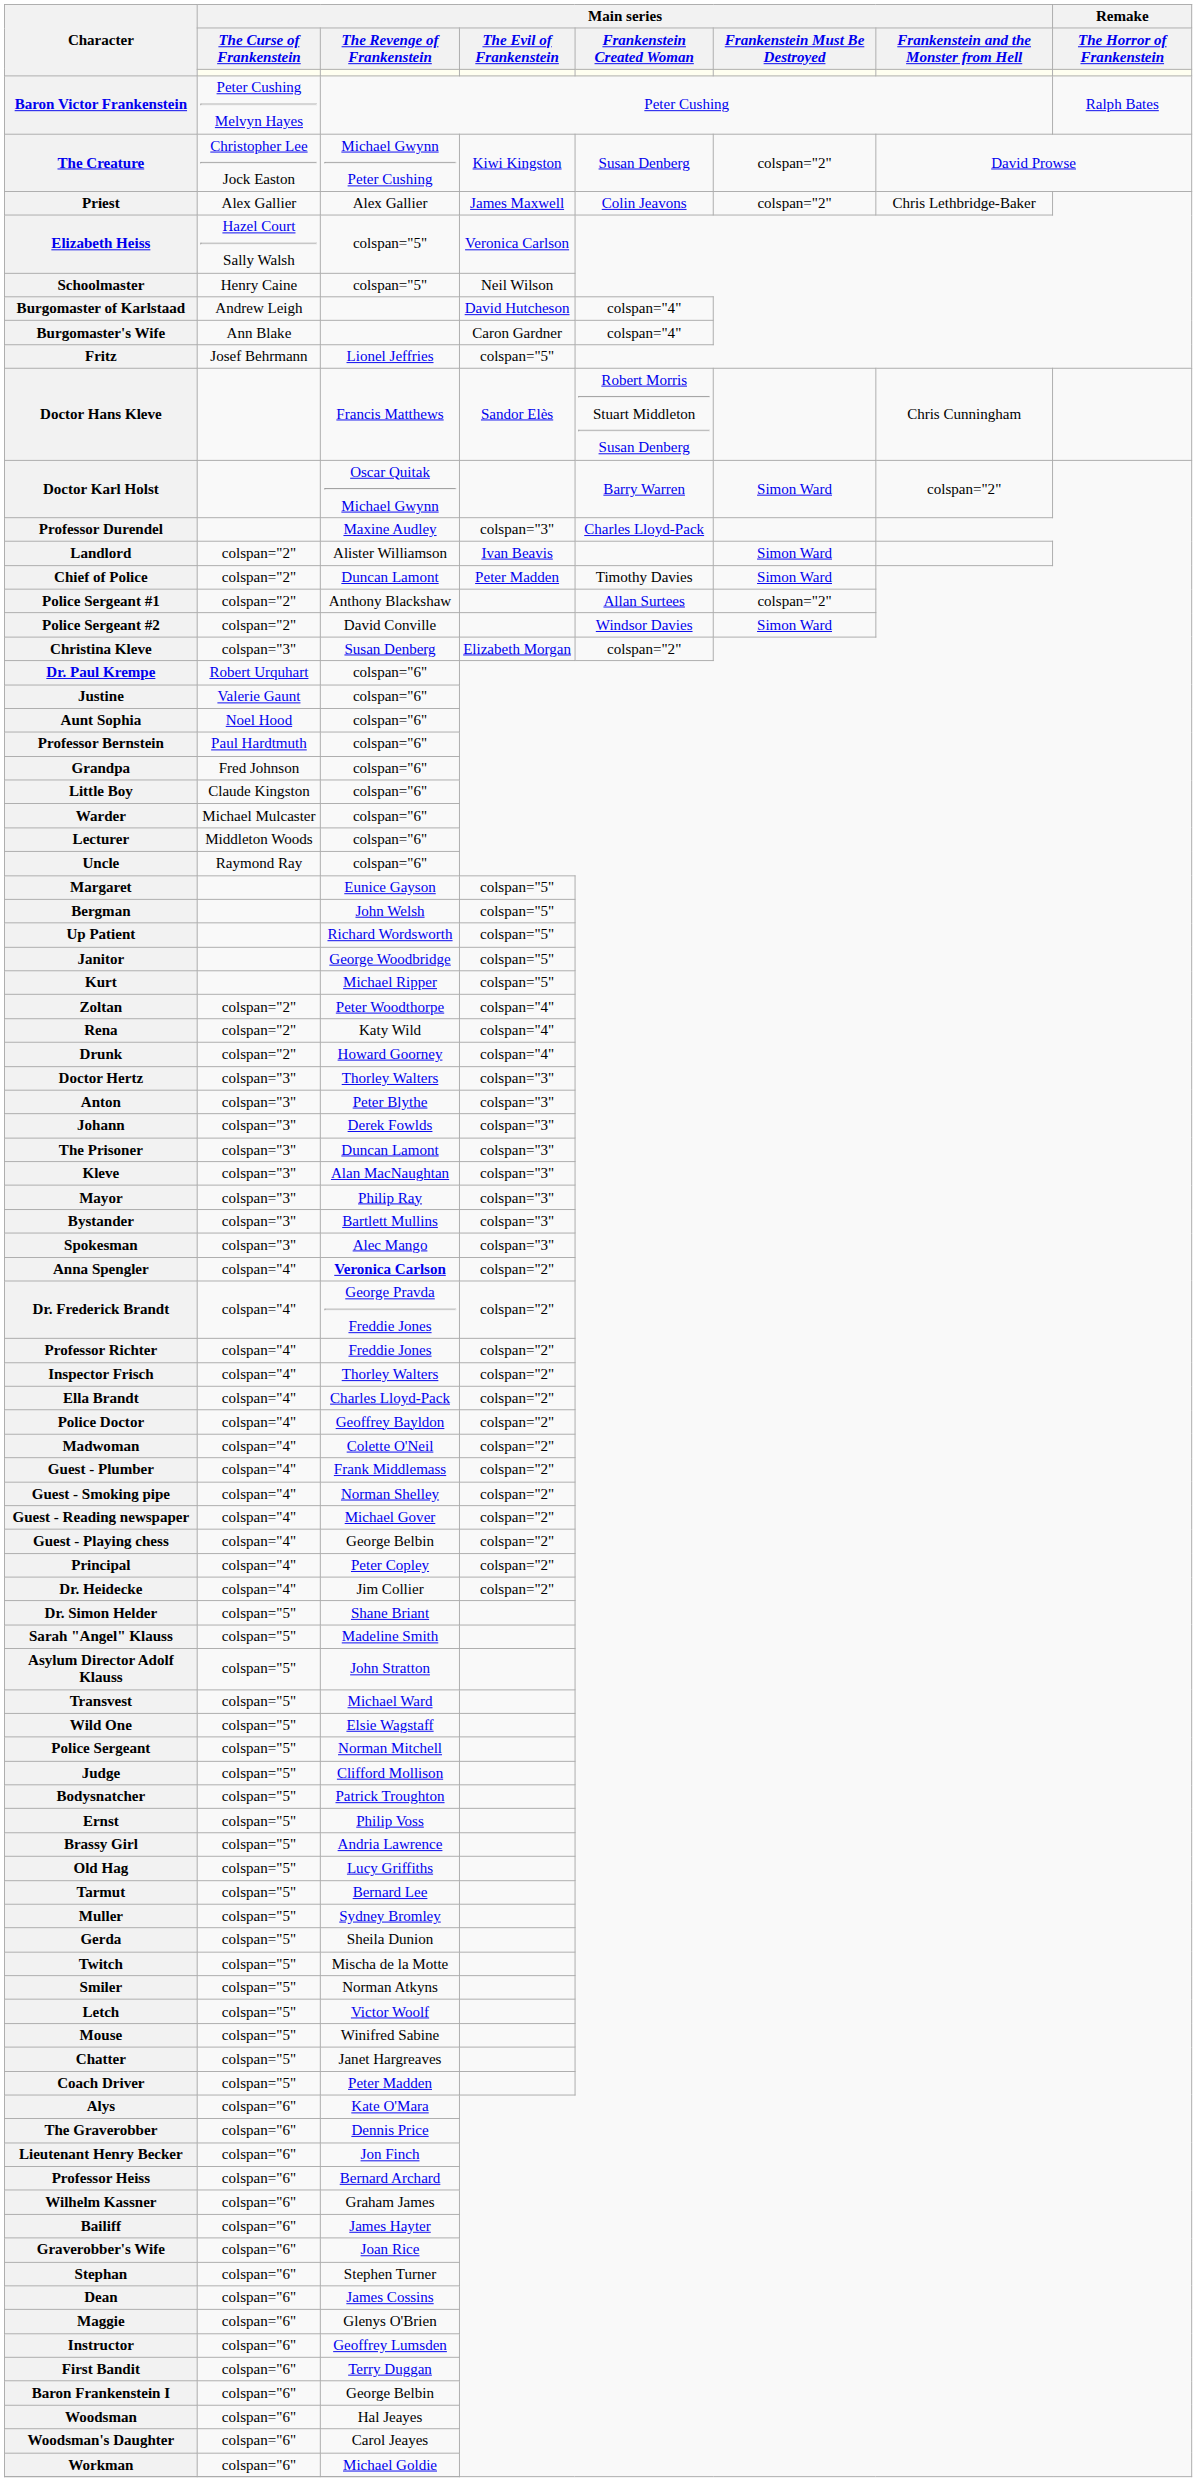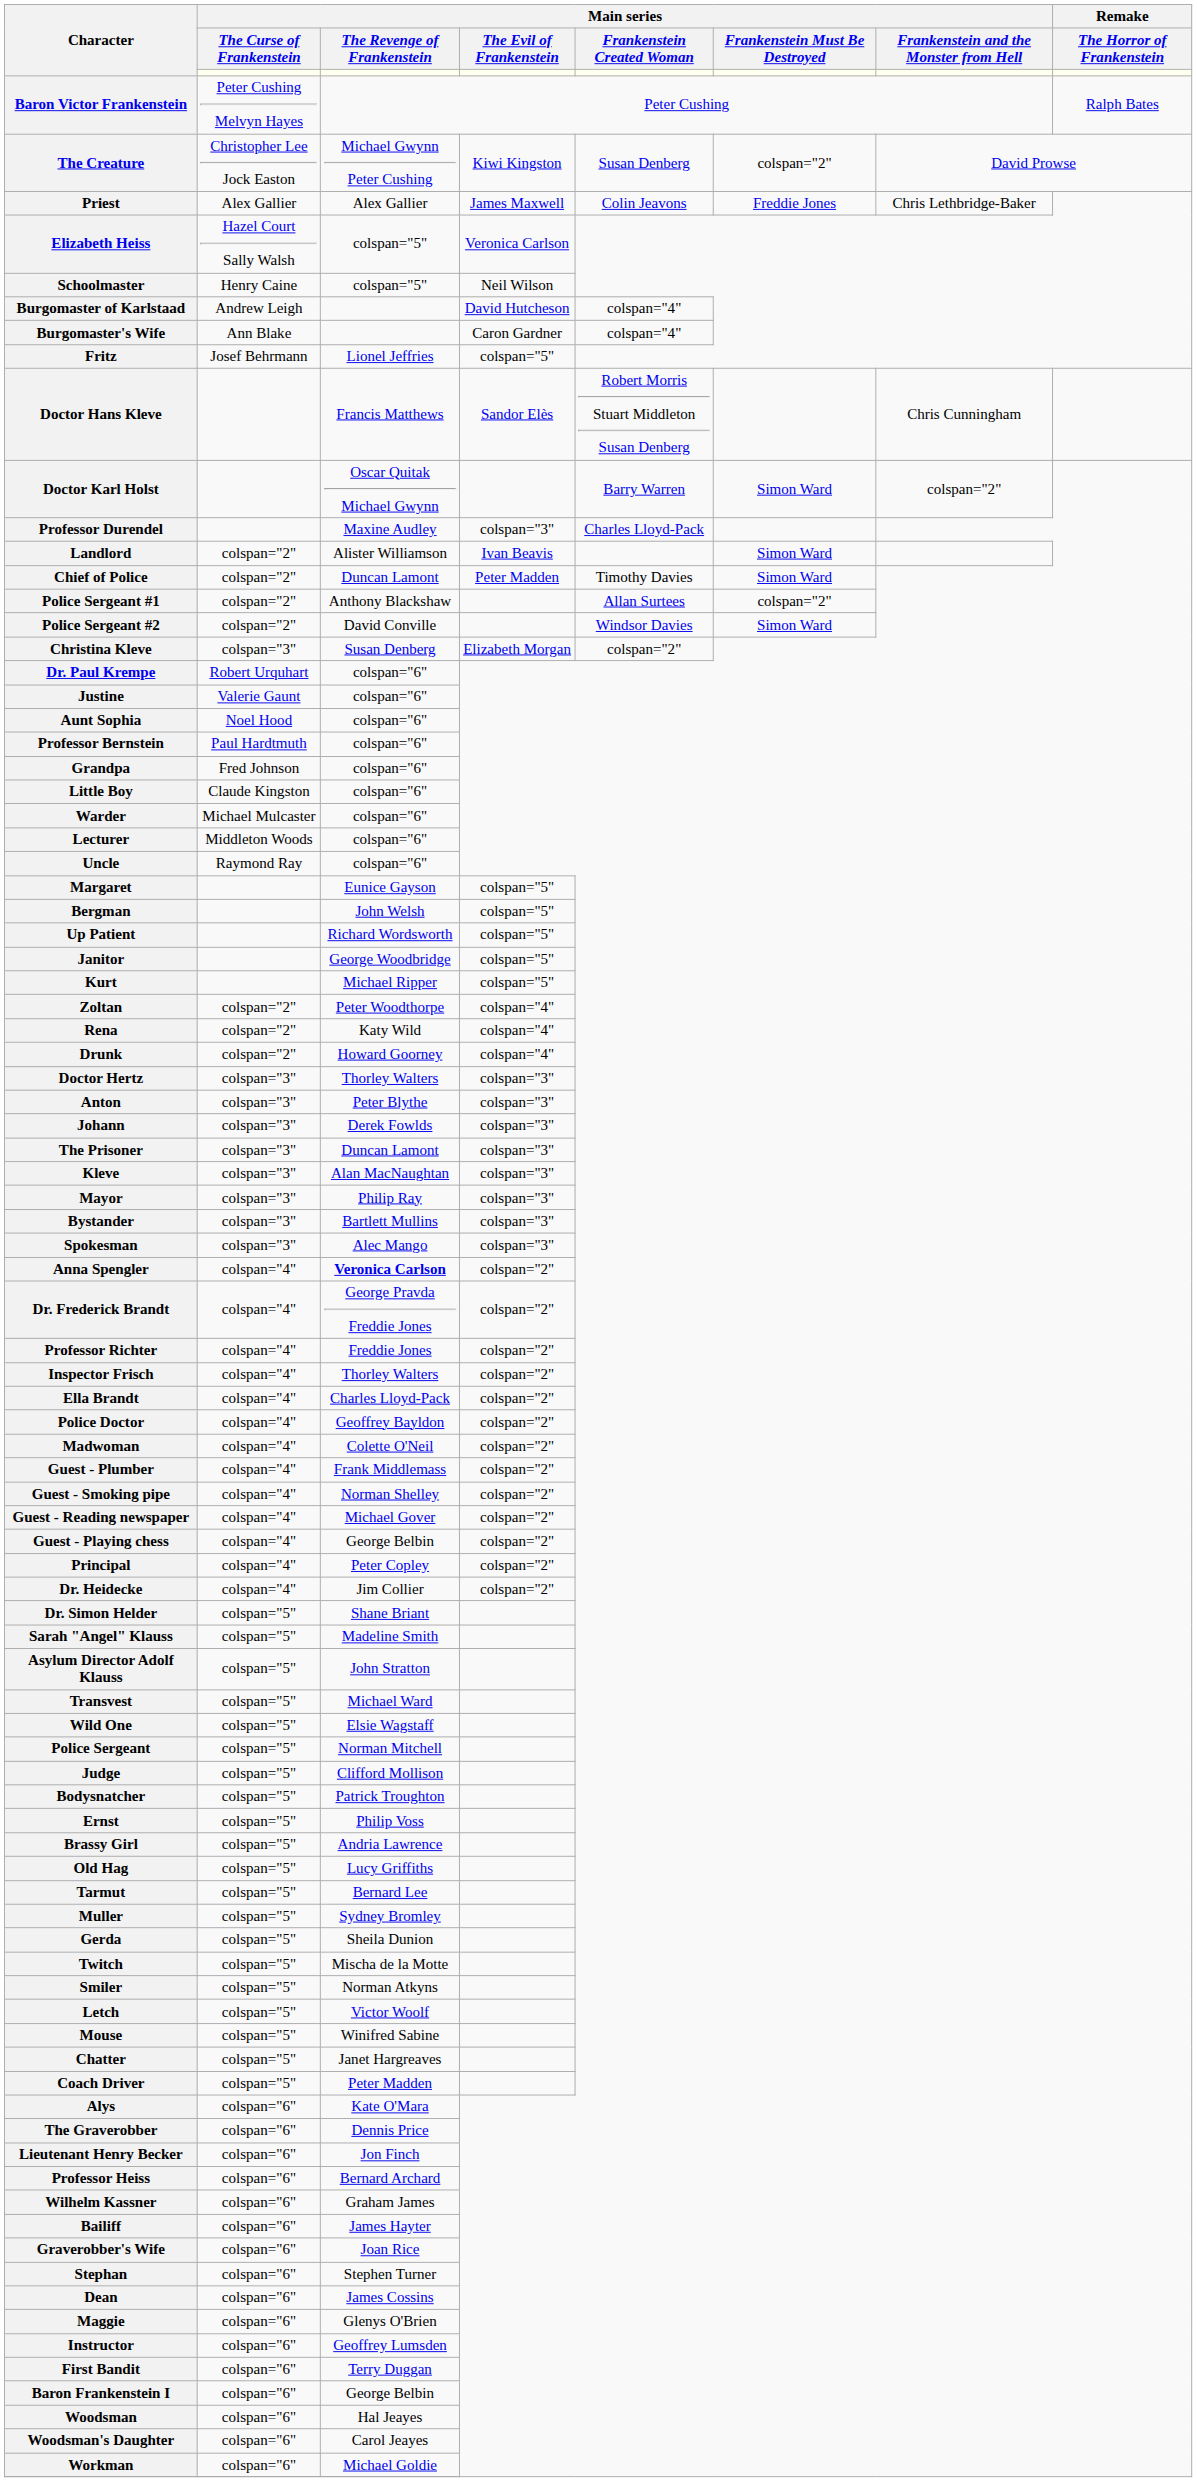(795, 203) colspan="2" -> (795, 203) Freddie Jones
